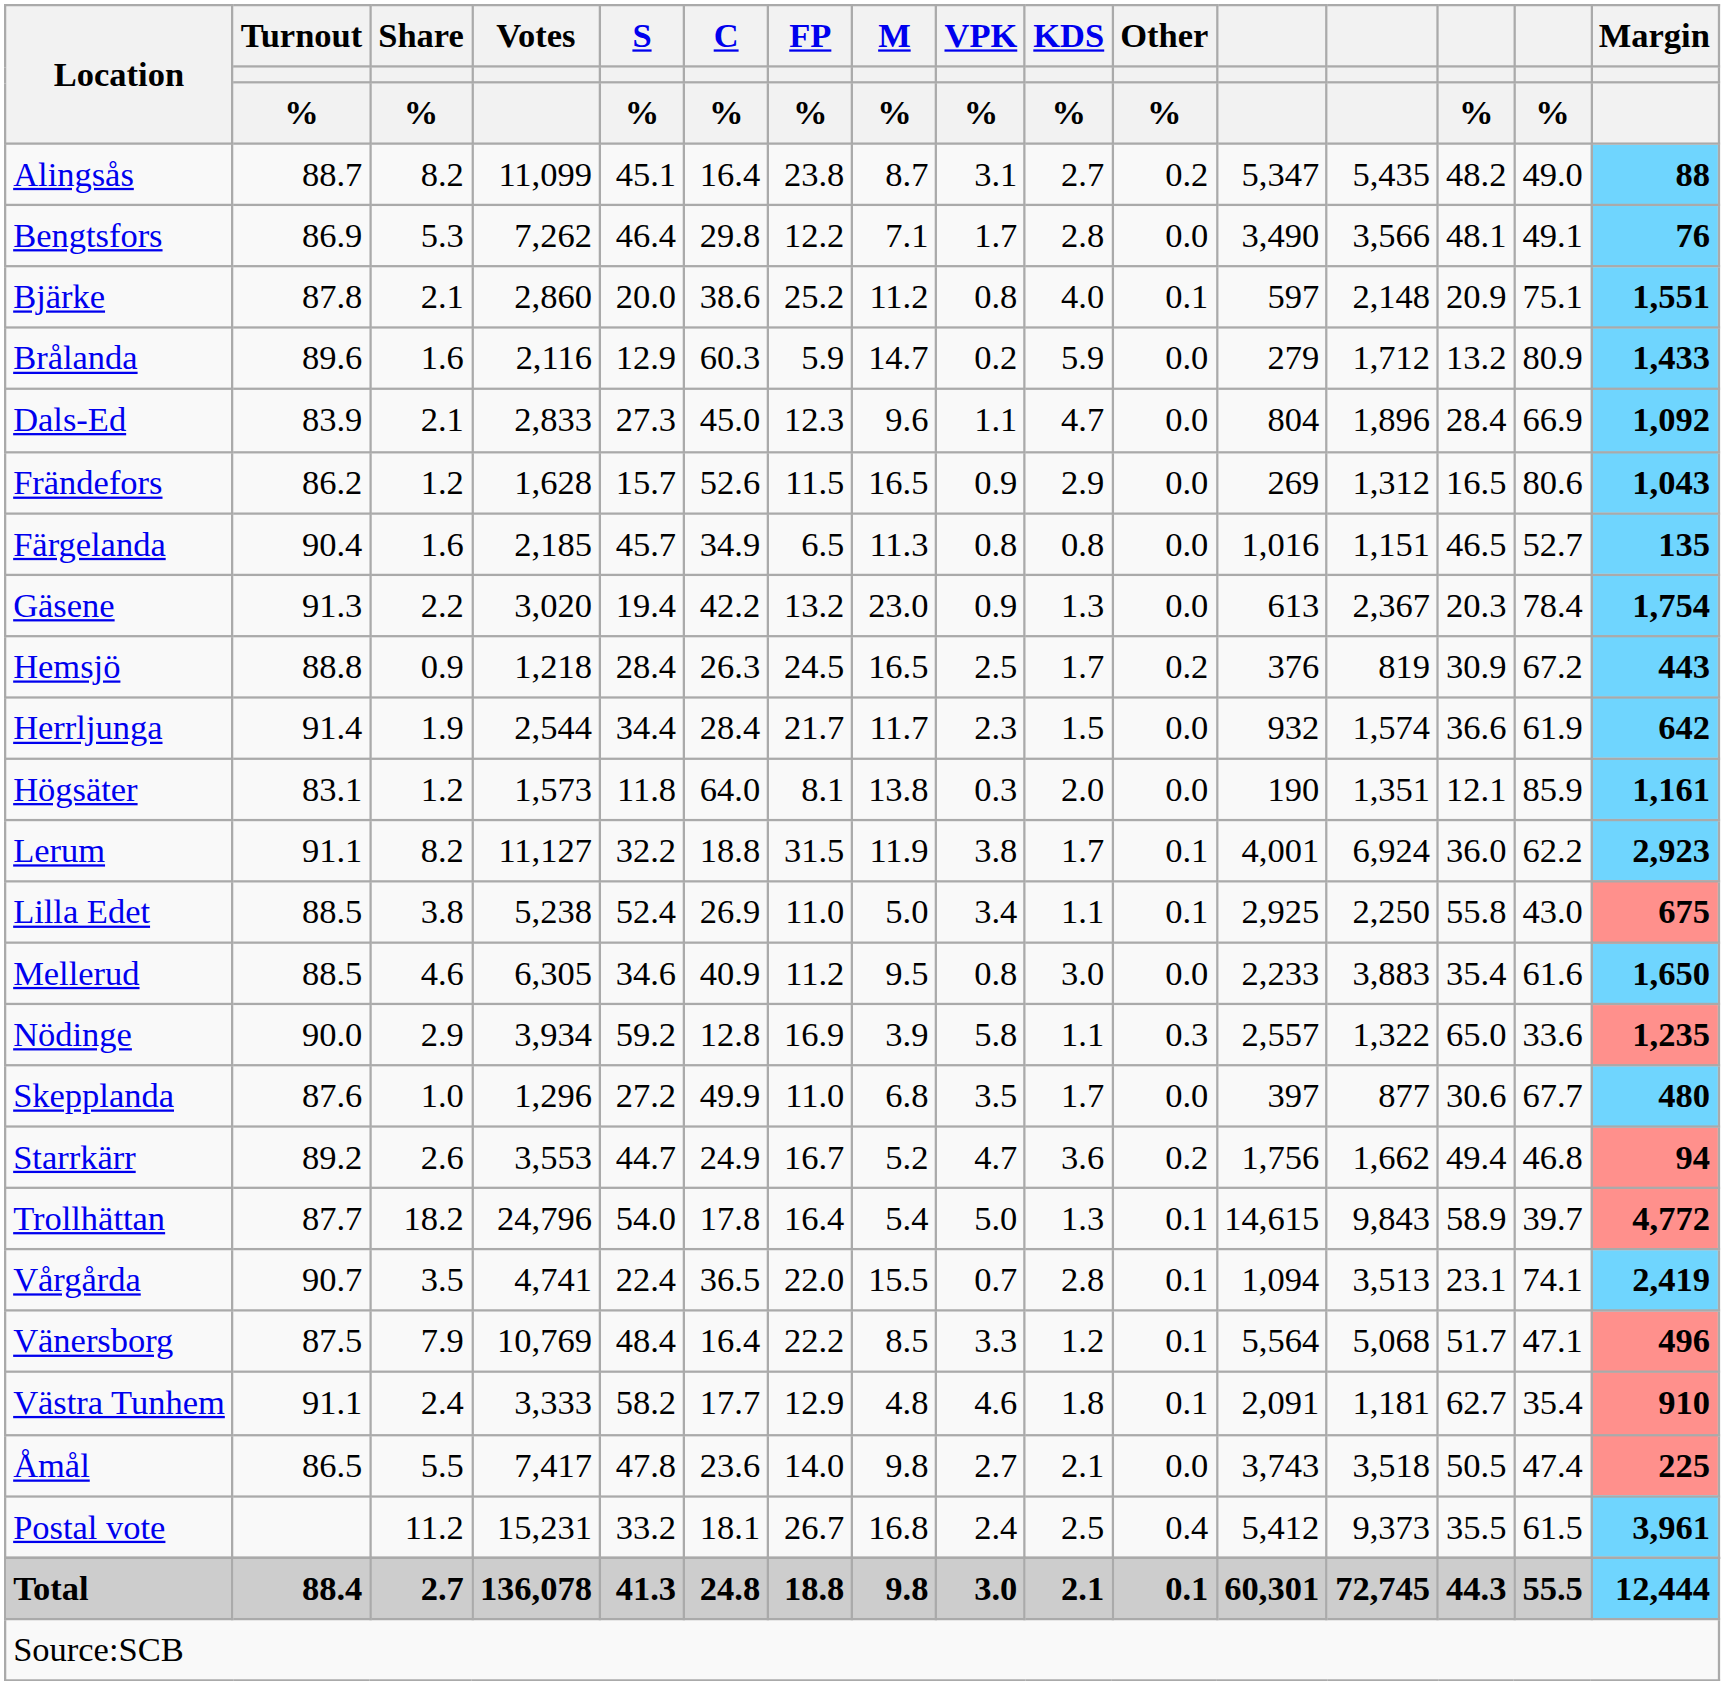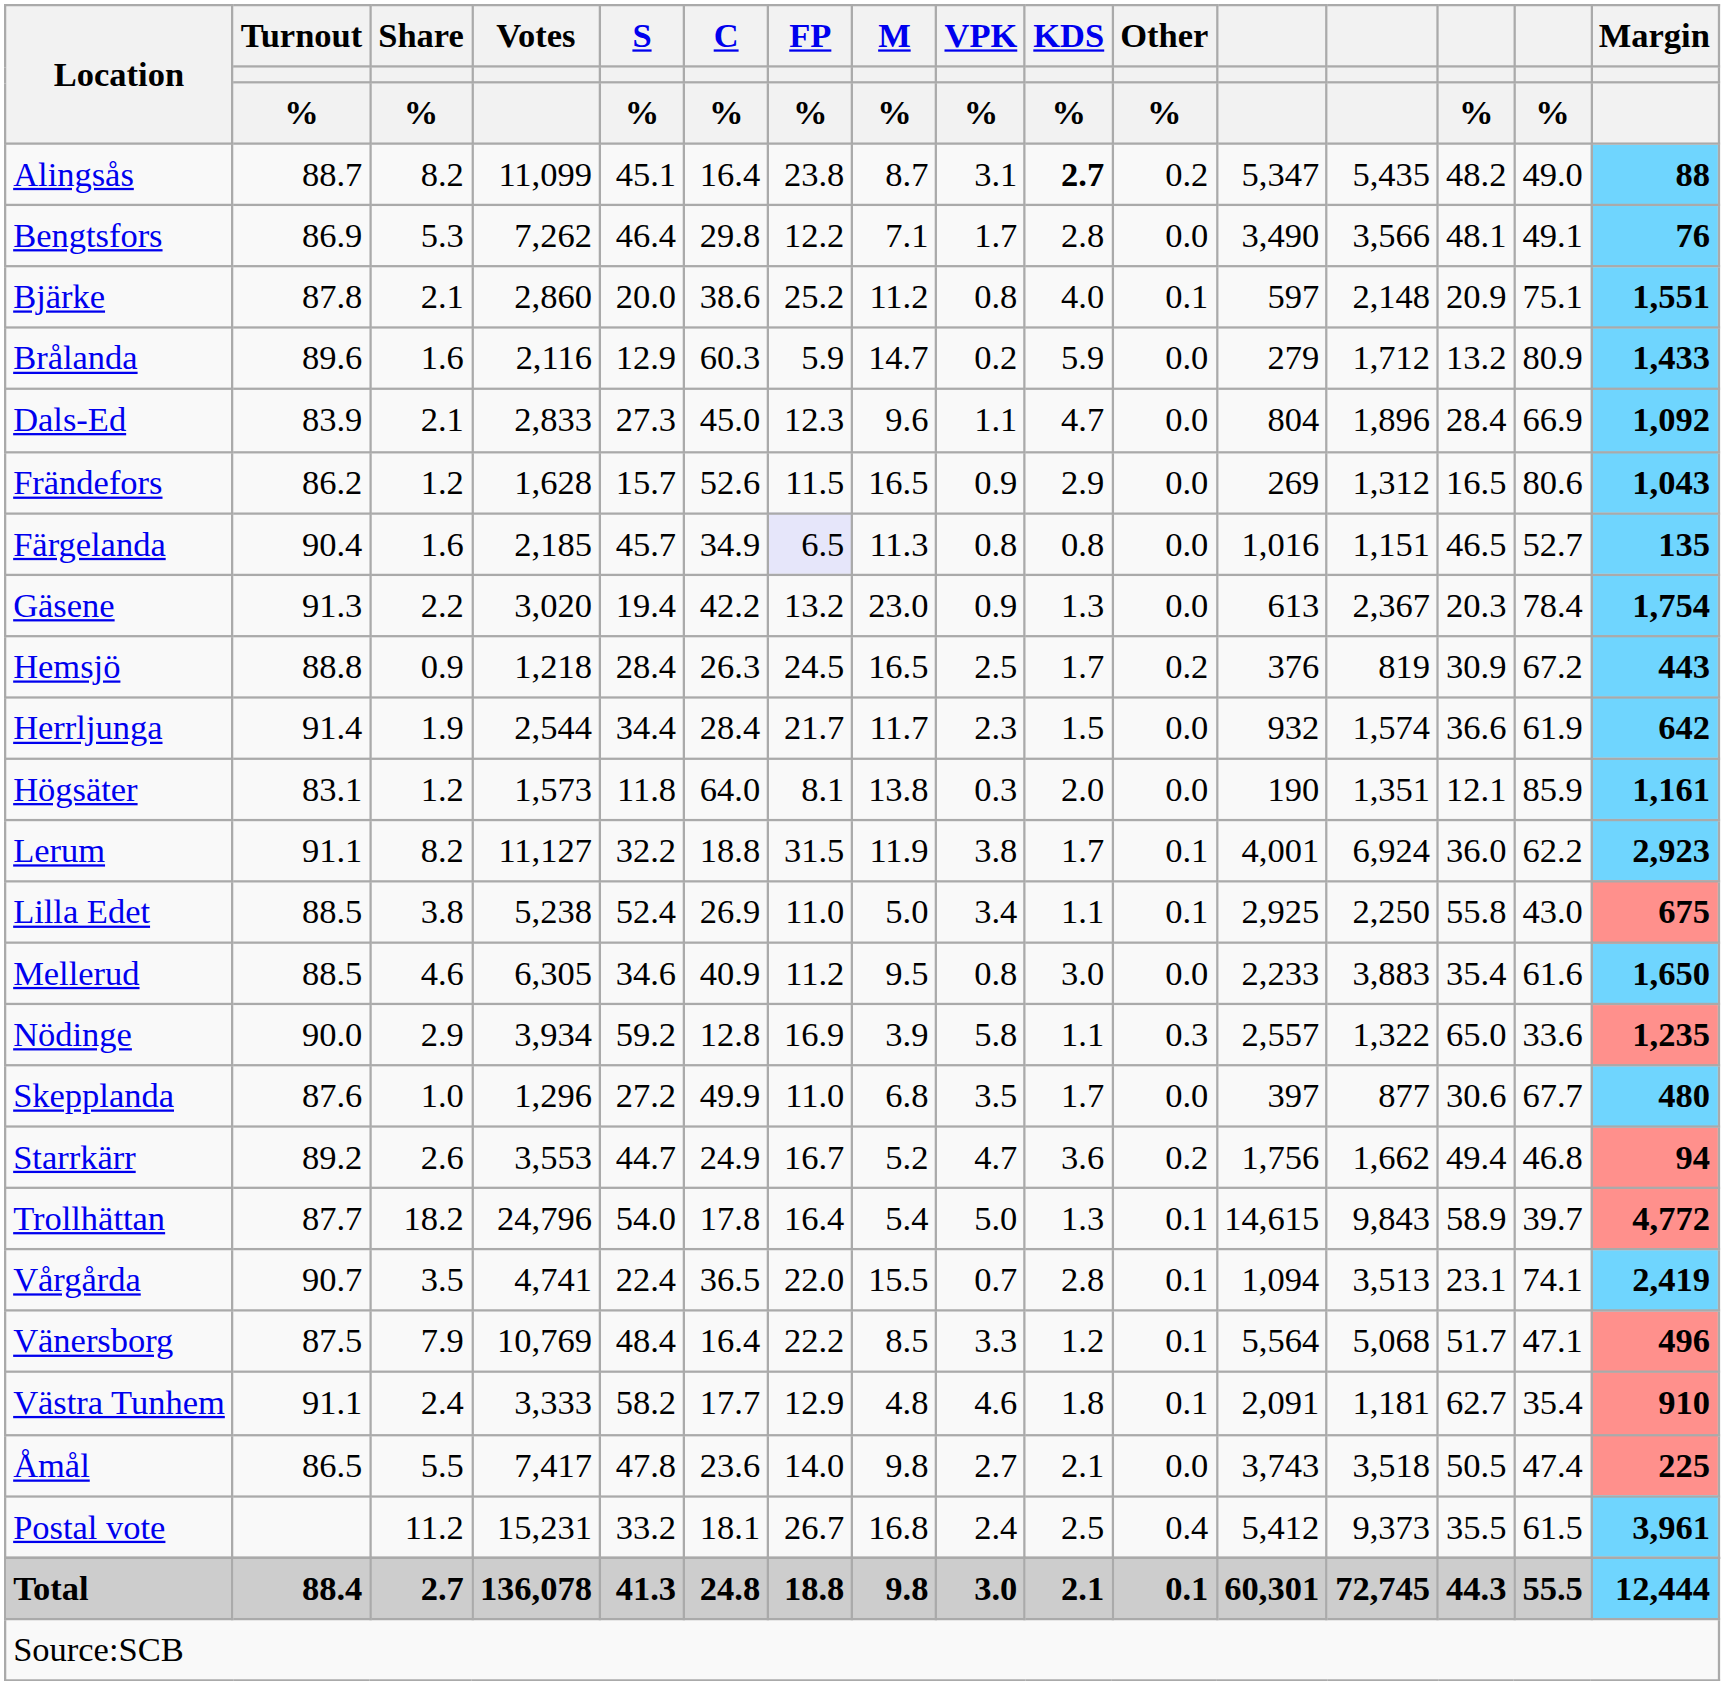(1083, 174) normal -> (1083, 174) bold
(823, 542) no background -> (823, 542) lavender background
